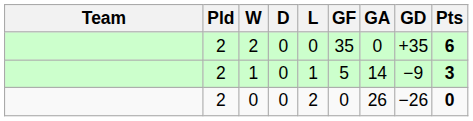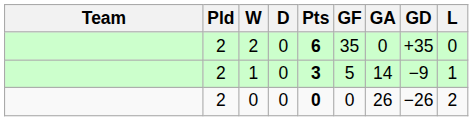columns swapped: (313, 18) <-> (450, 18)
